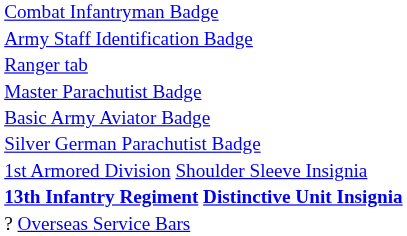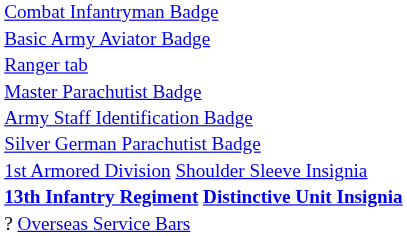(124, 38) Army Staff Identification Badge -> (102, 38) Basic Army Aviator Badge
(102, 117) Basic Army Aviator Badge -> (124, 117) Army Staff Identification Badge
